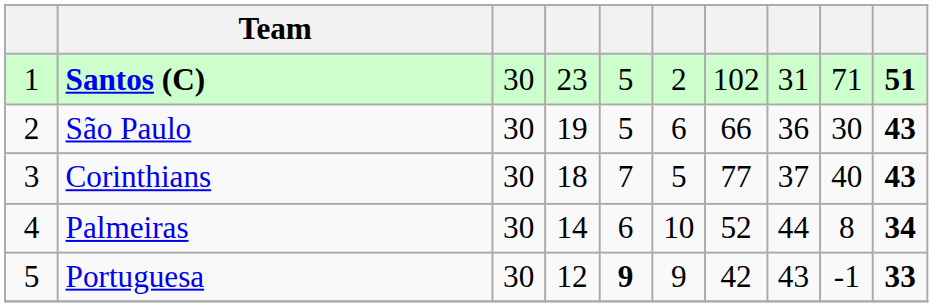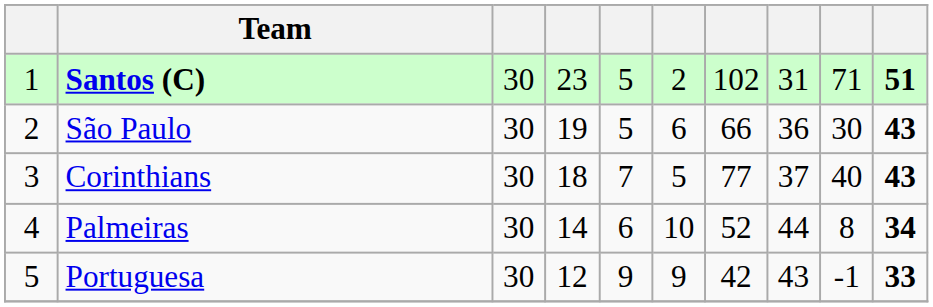(625, 276) bold -> (625, 276) normal
